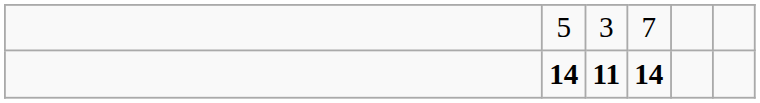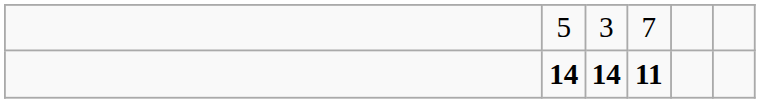(606, 73) 11 -> (606, 73) 14
(649, 73) 14 -> (649, 73) 11
